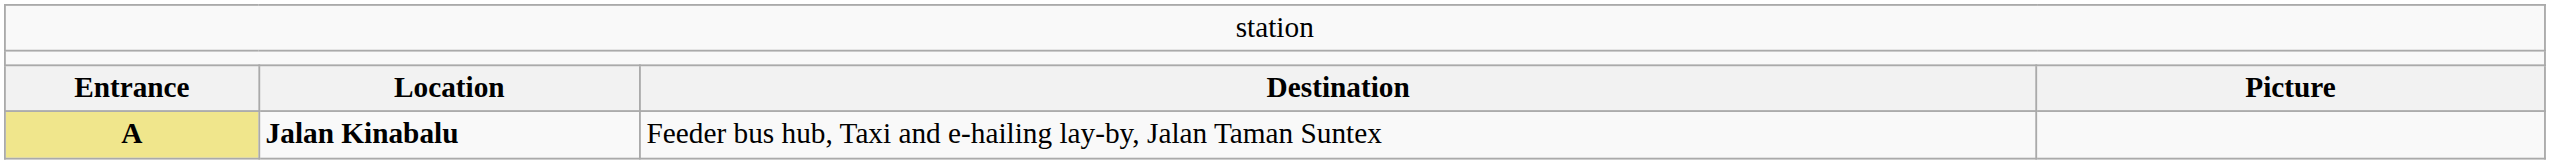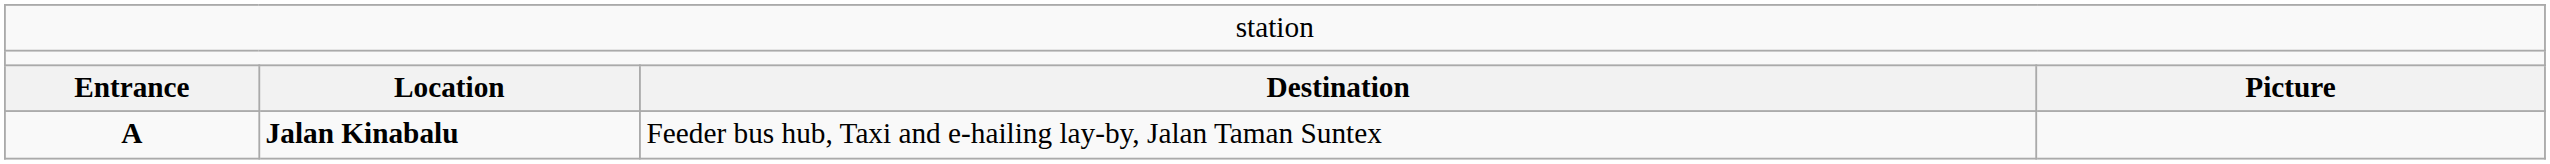(132, 134) khaki background -> (132, 134) no background
